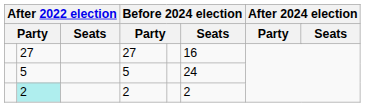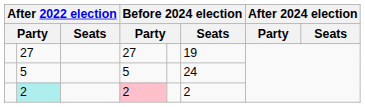(190, 53) 16 -> (190, 53) 19
(126, 92) no background -> (126, 92) pink background
